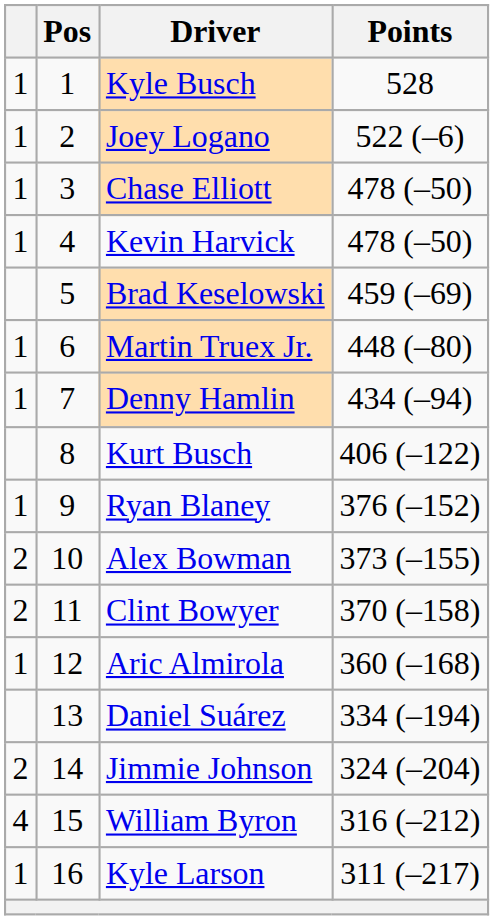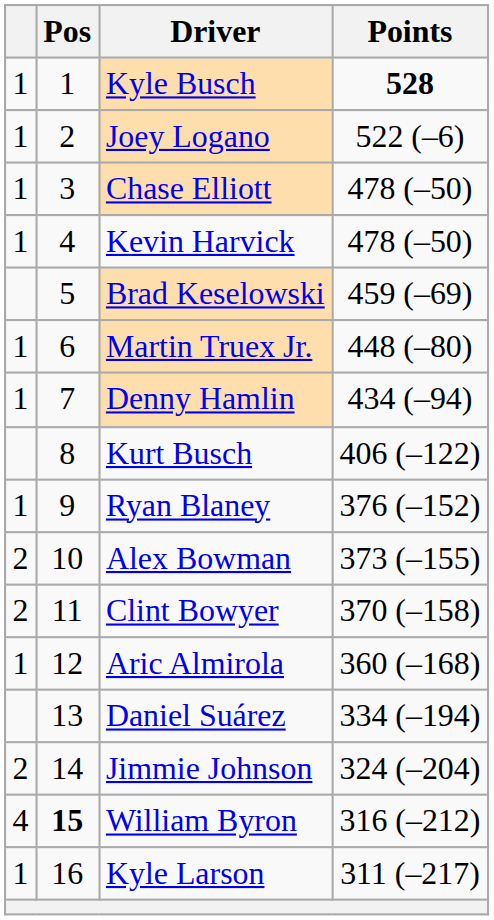(410, 83) normal -> (410, 83) bold
(67, 820) normal -> (67, 820) bold
